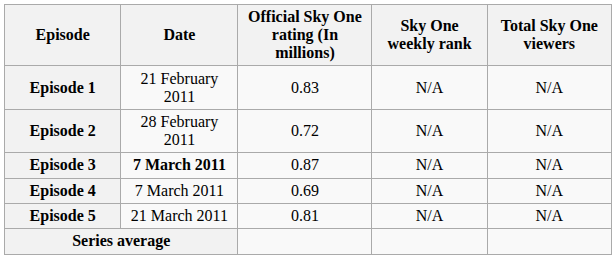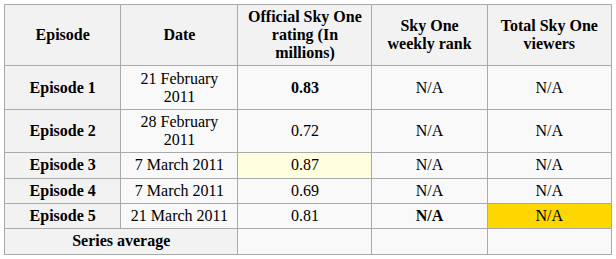(305, 87) normal -> (305, 87) bold
(179, 165) bold -> (179, 165) normal
(305, 165) no background -> (305, 165) lightyellow background
(430, 216) normal -> (430, 216) bold
(549, 216) no background -> (549, 216) gold background
